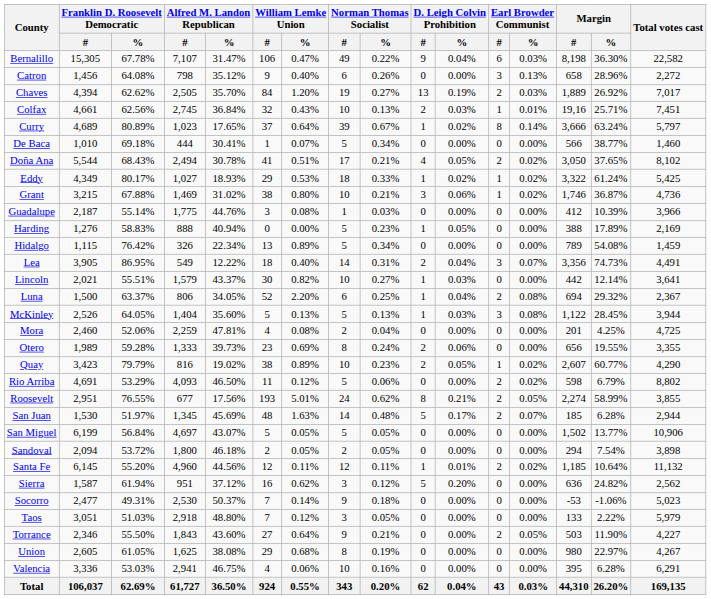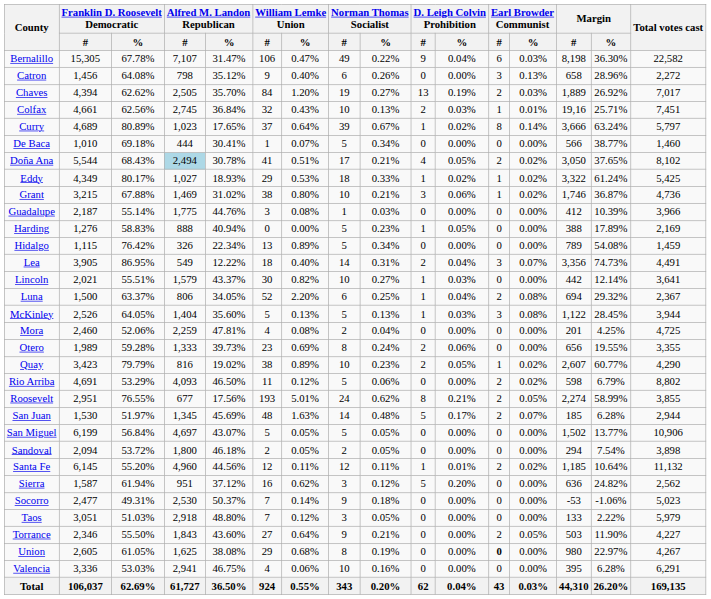(185, 161) no background -> (185, 161) lightblue background
(499, 552) normal -> (499, 552) bold
